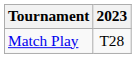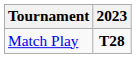(112, 41) normal -> (112, 41) bold
